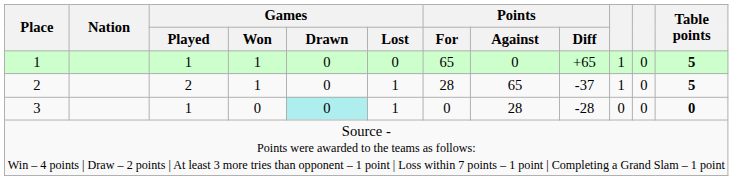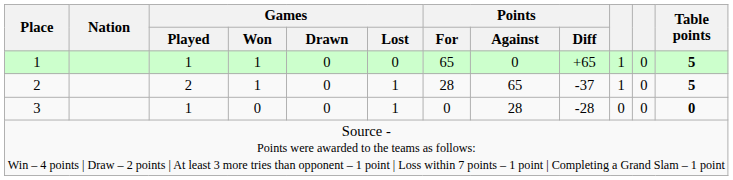(327, 108) paleturquoise background -> (327, 108) no background
